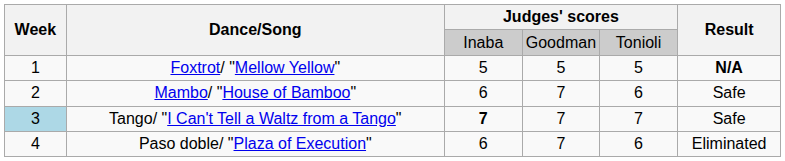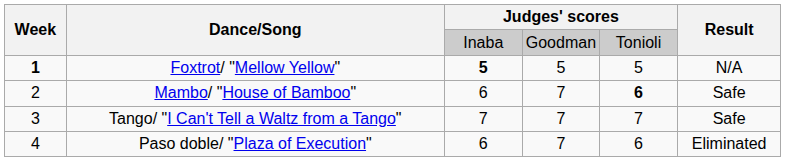(35, 67) normal -> (35, 67) bold
(483, 67) normal -> (483, 67) bold
(729, 67) bold -> (729, 67) normal
(639, 93) normal -> (639, 93) bold
(35, 118) lightblue background -> (35, 118) no background
(483, 118) bold -> (483, 118) normal
